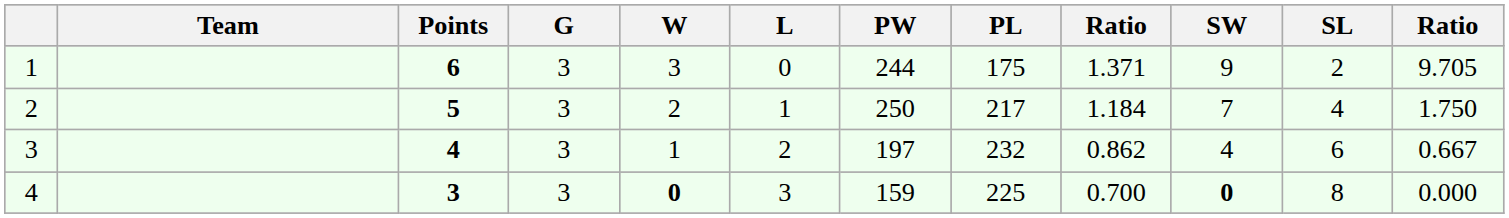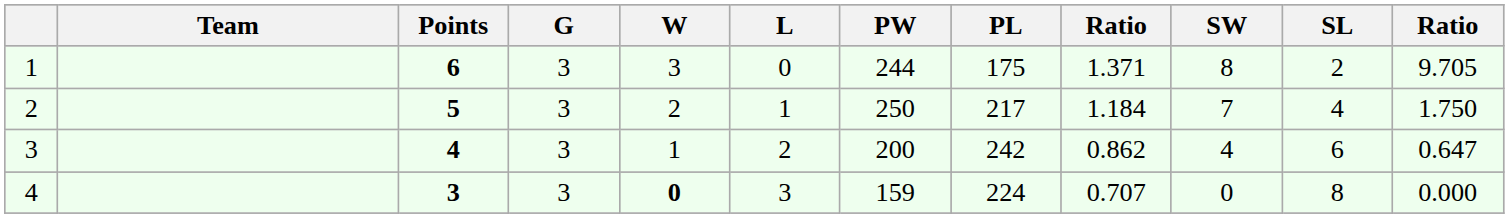(1227, 66) 9 -> (1227, 66) 8
(895, 150) 197 -> (895, 150) 200
(1006, 150) 232 -> (1006, 150) 242
(1448, 150) 0.667 -> (1448, 150) 0.647
(1006, 191) 225 -> (1006, 191) 224
(1116, 191) 0.700 -> (1116, 191) 0.707
(1227, 191) bold -> (1227, 191) normal
